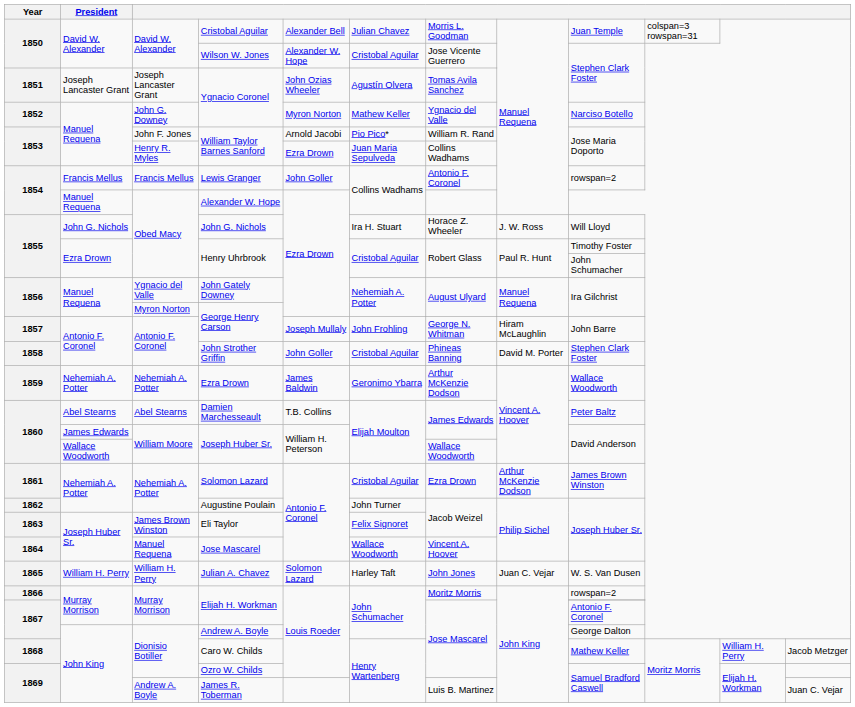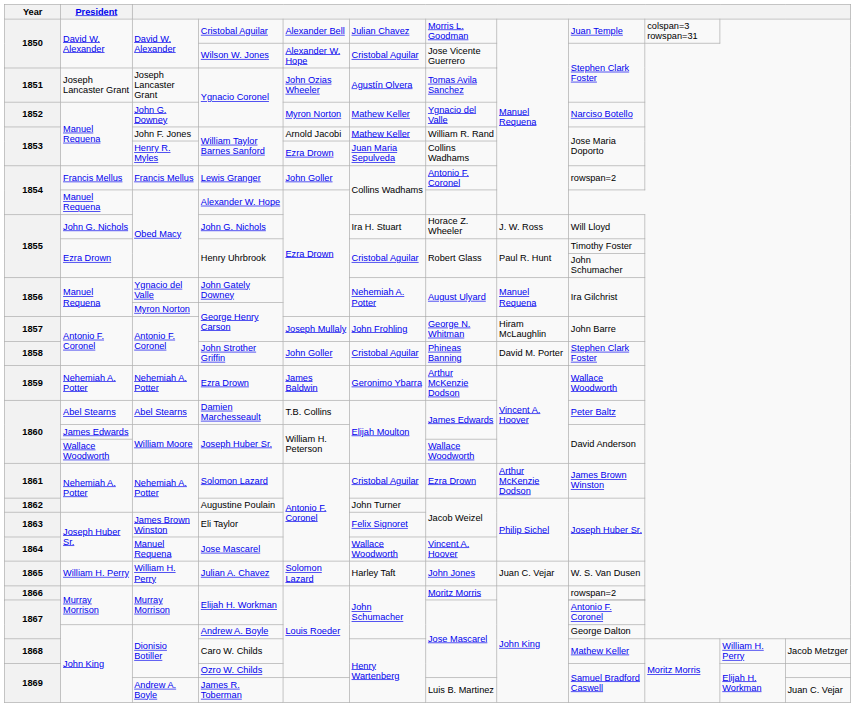(370, 134) Pio Pico* -> (381, 134) Mathew Keller
